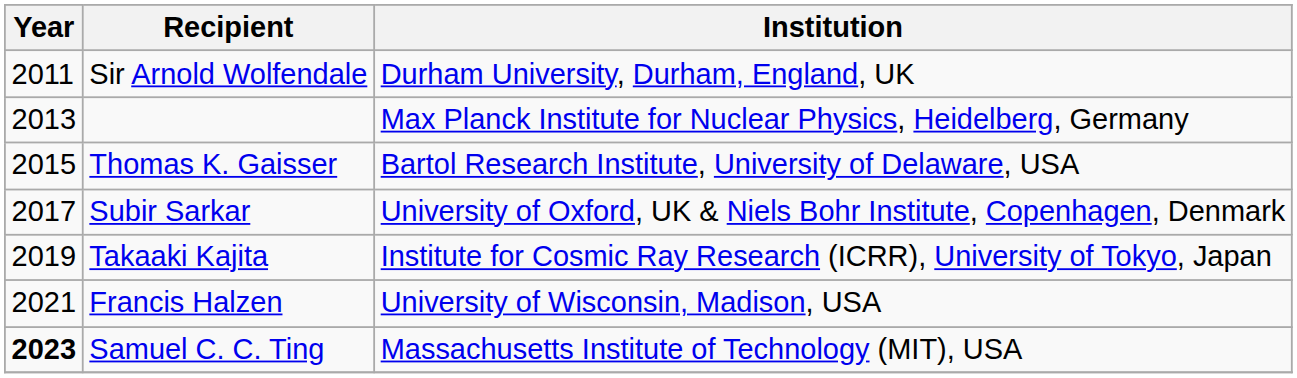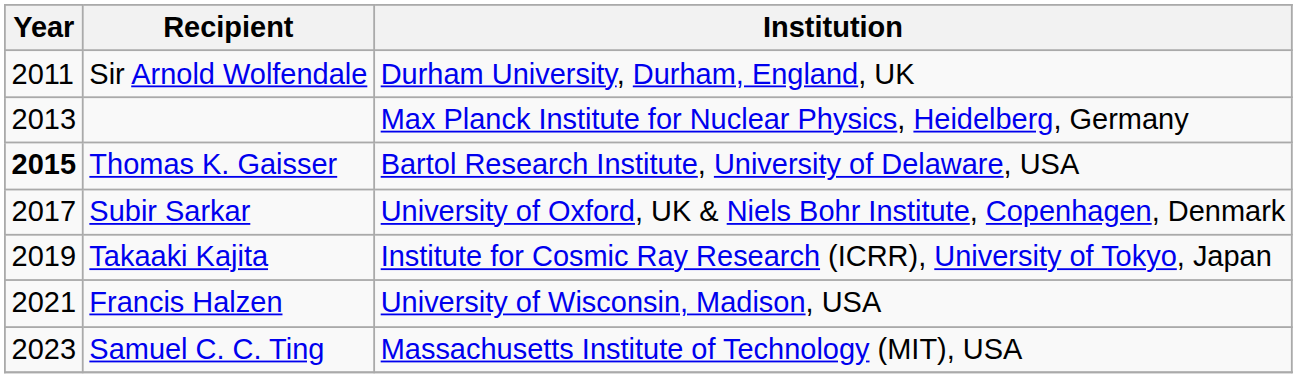(44, 165) normal -> (44, 165) bold
(44, 348) bold -> (44, 348) normal
